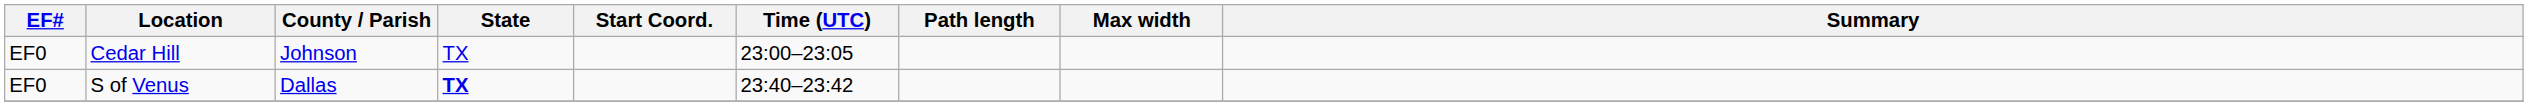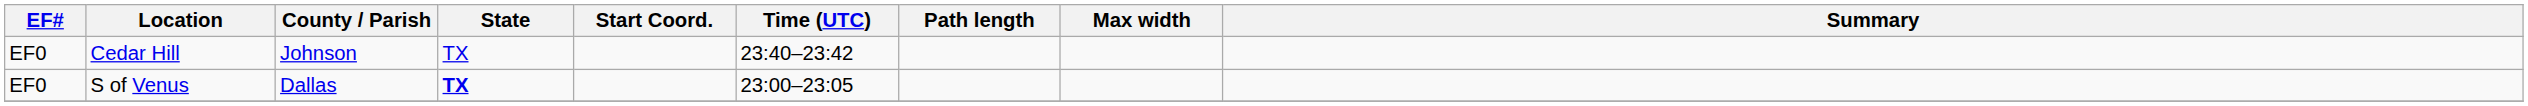(797, 52) 23:00–23:05 -> (797, 52) 23:40–23:42
(797, 85) 23:40–23:42 -> (797, 85) 23:00–23:05
